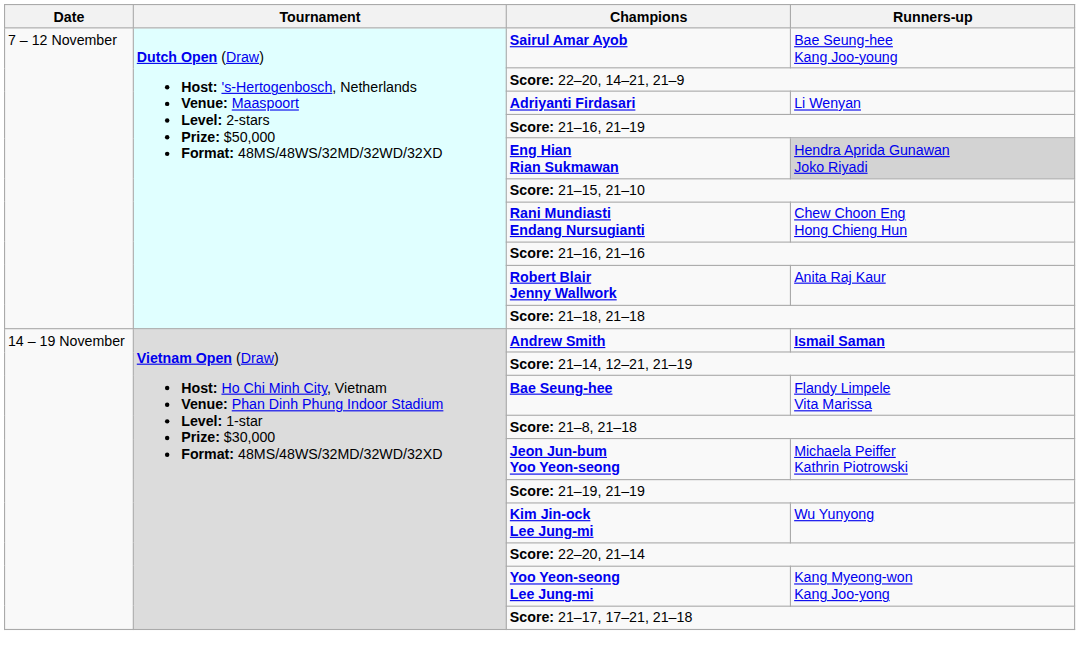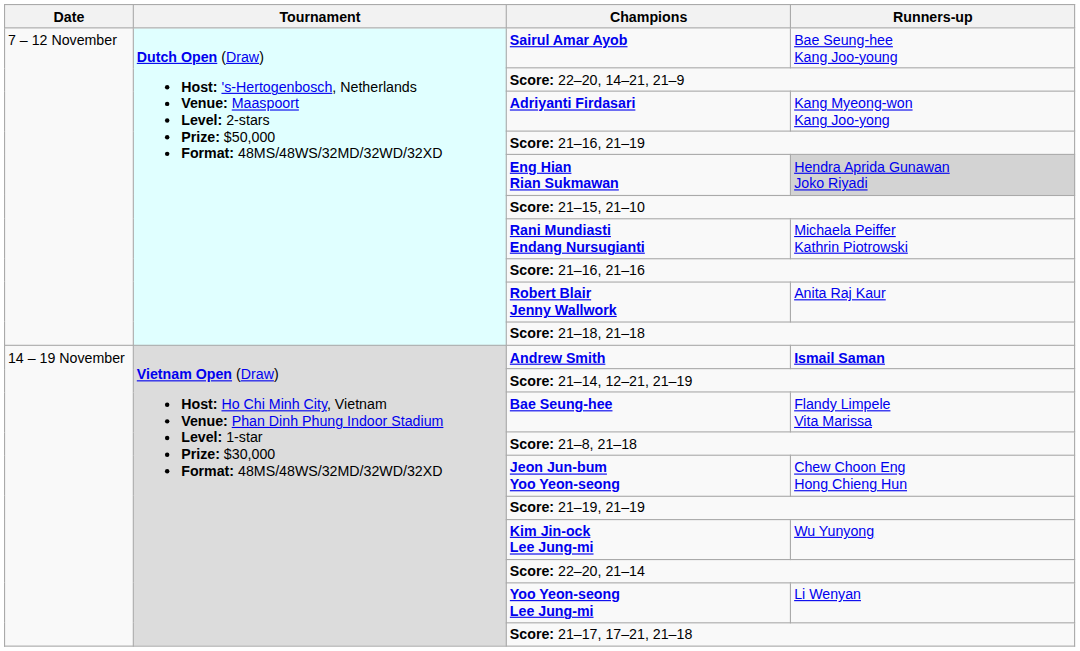(828, 103) Li Wenyan -> (853, 111) Kang Myeong-won Kang Joo-yong
(851, 222) Chew Choon Eng Hong Chieng Hun -> (851, 238) Michaela Peiffer Kathrin Piotrowski
(851, 459) Michaela Peiffer Kathrin Piotrowski -> (851, 475) Chew Choon Eng Hong Chieng Hun
(853, 586) Kang Myeong-won Kang Joo-yong -> (828, 594) Li Wenyan
